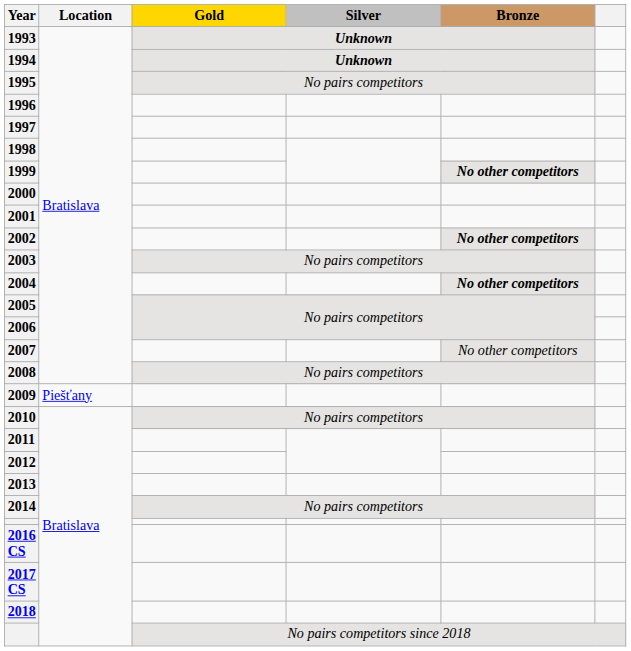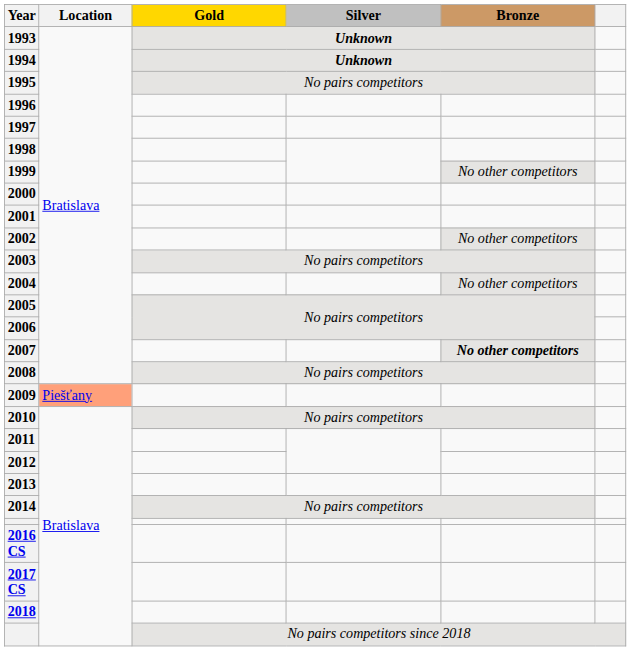(518, 171) bold -> (518, 171) normal
(518, 238) bold -> (518, 238) normal
(518, 283) bold -> (518, 283) normal
(518, 350) normal -> (518, 350) bold
(67, 395) no background -> (67, 395) lightsalmon background
